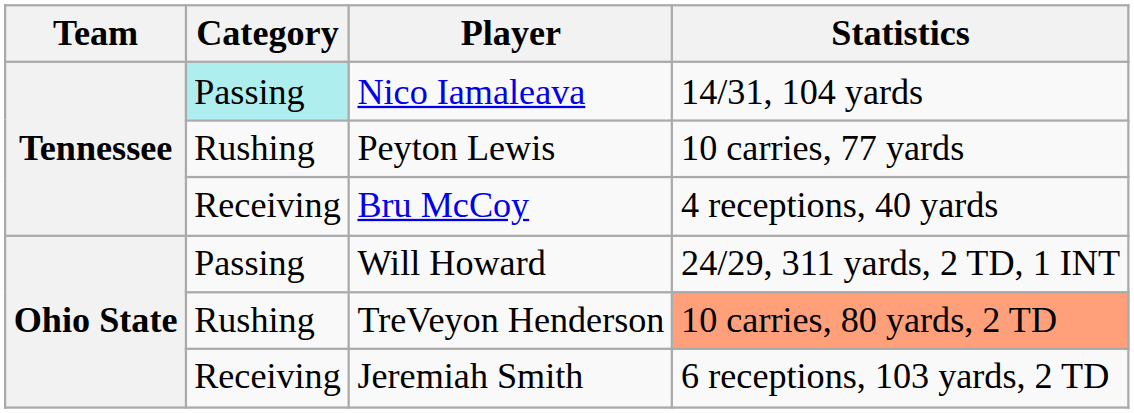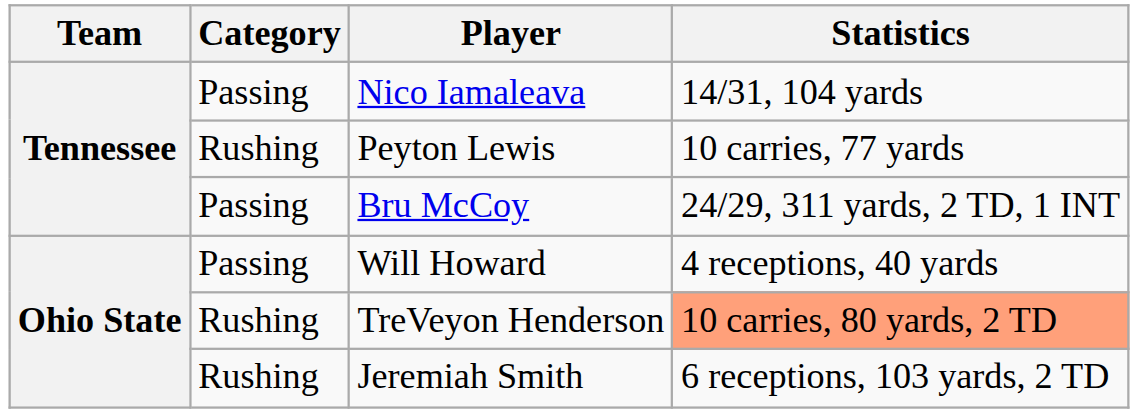(249, 90) paleturquoise background -> (253, 90) no background
(267, 205) Receiving -> (253, 205) Passing
(840, 205) 4 receptions, 40 yards -> (901, 205) 24/29, 311 yards, 2 TD, 1 INT
(901, 262) 24/29, 311 yards, 2 TD, 1 INT -> (840, 262) 4 receptions, 40 yards
(267, 377) Receiving -> (258, 377) Rushing
